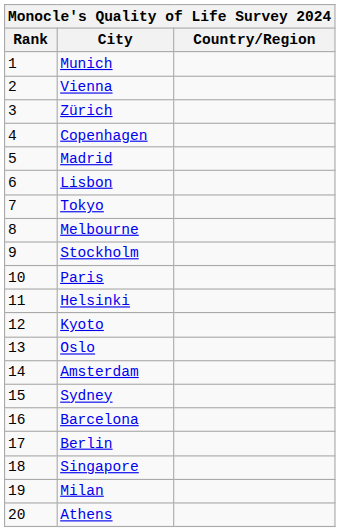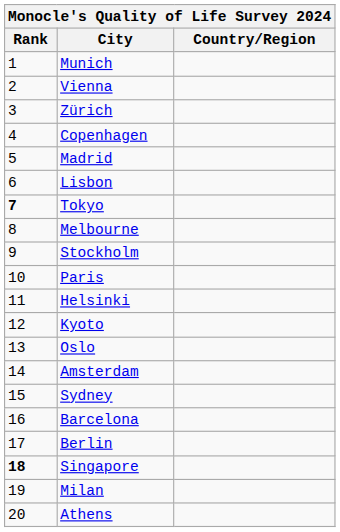(12, 206) normal -> (12, 206) bold
(17, 467) normal -> (17, 467) bold
